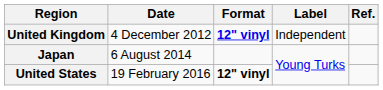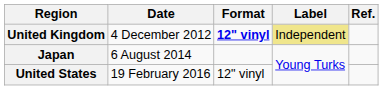(310, 34) no background -> (310, 34) khaki background
(243, 74) bold -> (241, 74) normal
